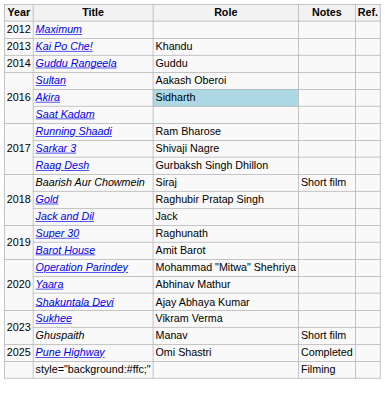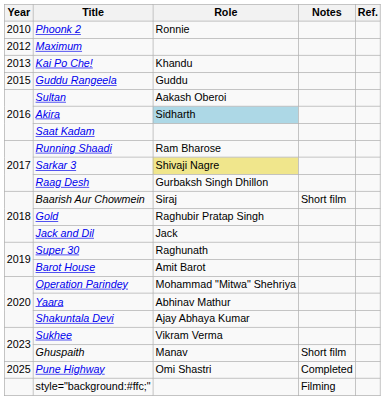+ row: (58, 30)
(19, 64) 2014 -> (19, 81) 2015
(187, 149) no background -> (187, 166) khaki background
